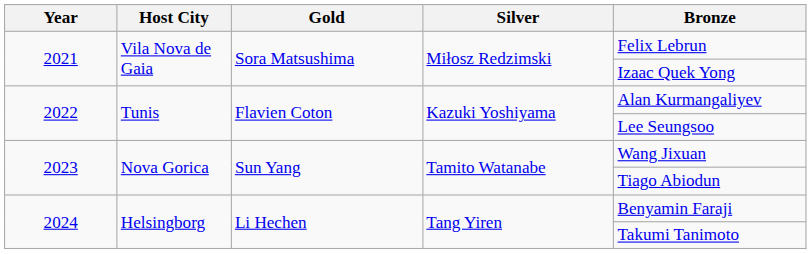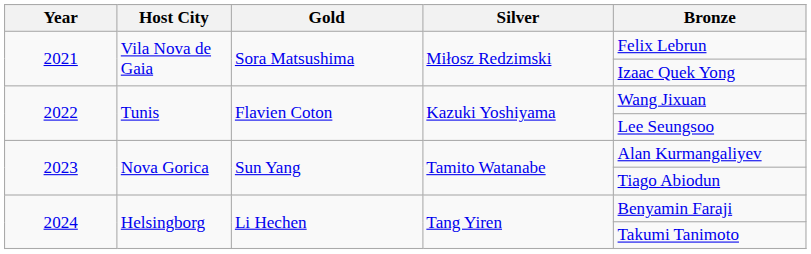(690, 99) Alan Kurmangaliyev -> (662, 99) Wang Jixuan
(662, 153) Wang Jixuan -> (690, 153) Alan Kurmangaliyev
